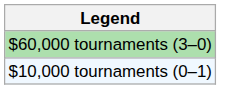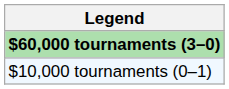(110, 44) normal -> (114, 44) bold
